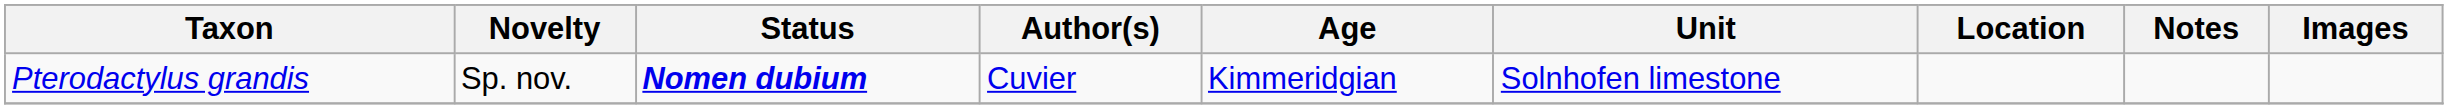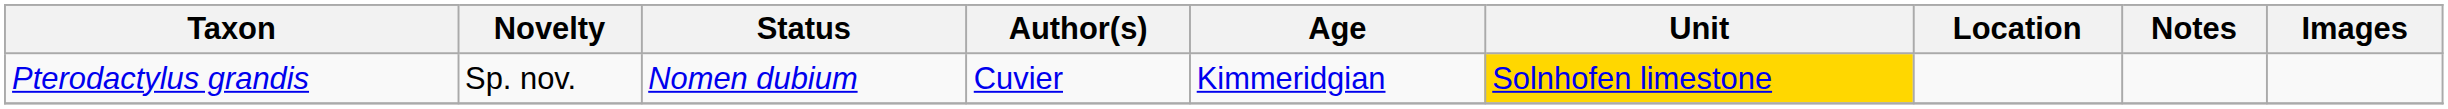(755, 77) bold -> (753, 77) normal
(1641, 77) no background -> (1632, 77) gold background
